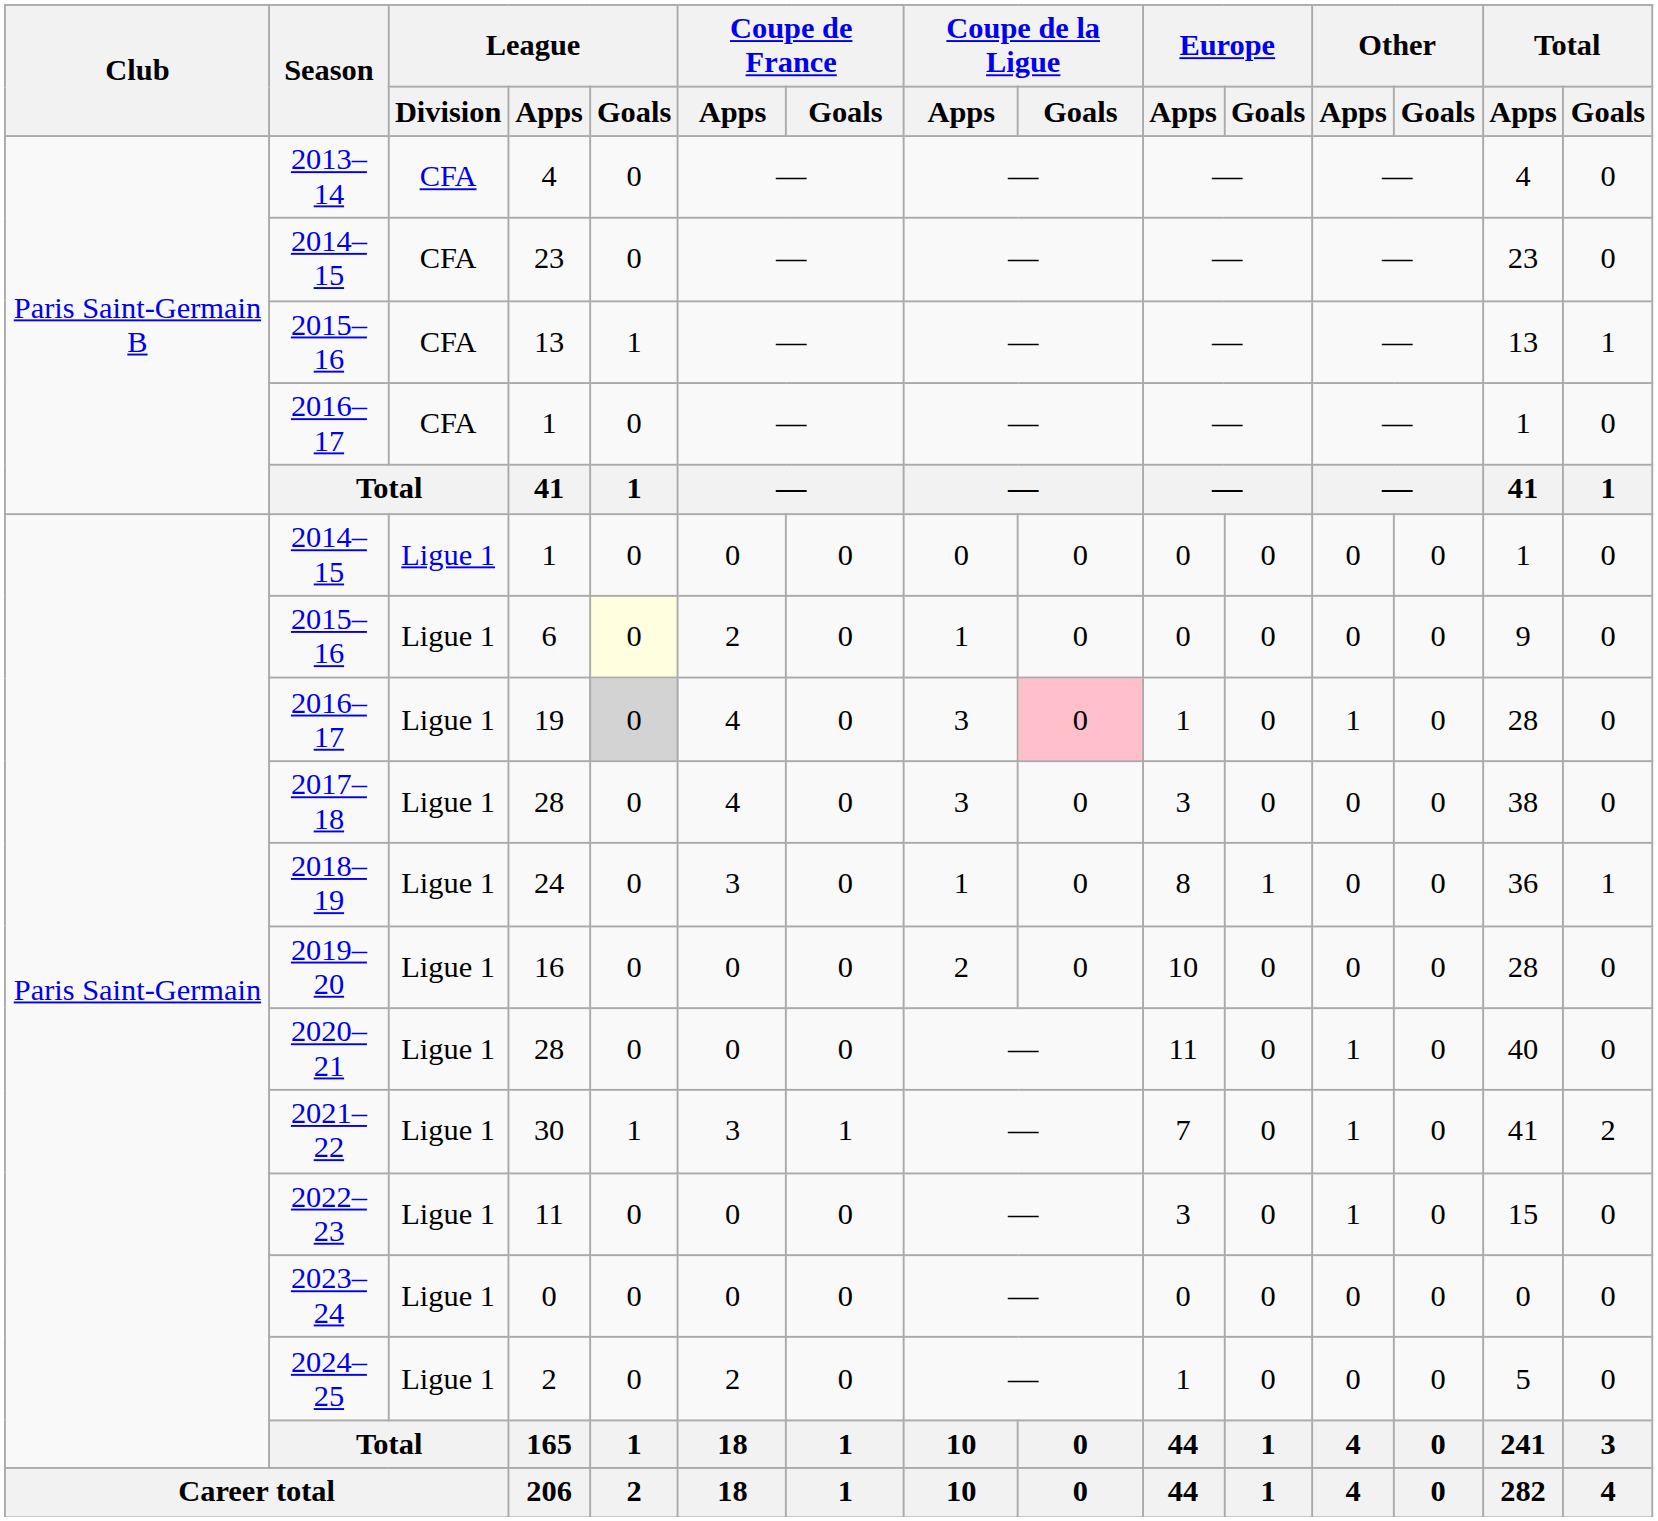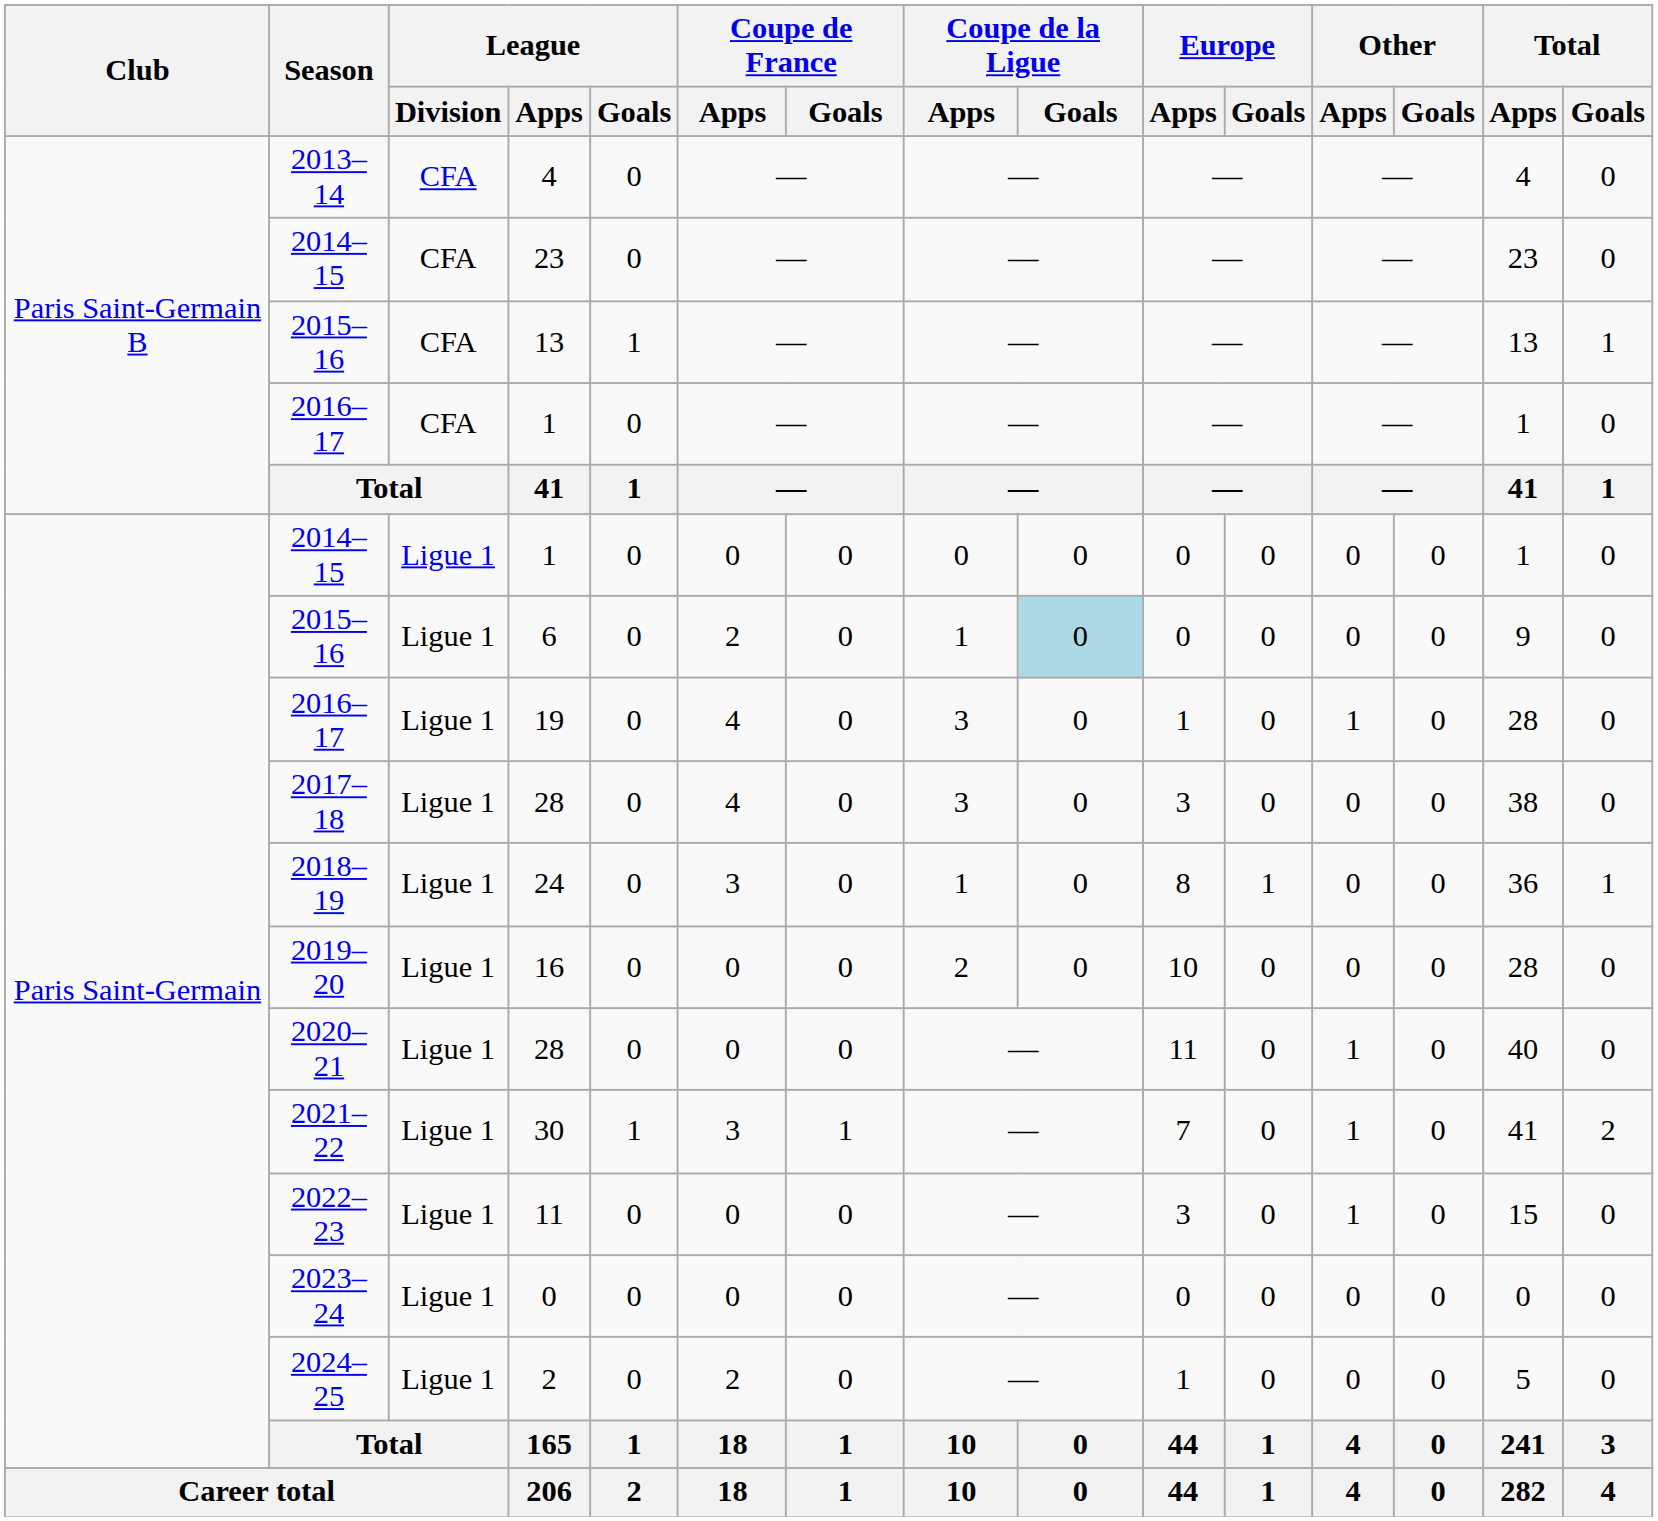(634, 636) lightyellow background -> (634, 636) no background
(1080, 636) no background -> (1080, 636) lightblue background
(634, 719) lightgrey background -> (634, 719) no background
(1080, 719) pink background -> (1080, 719) no background
